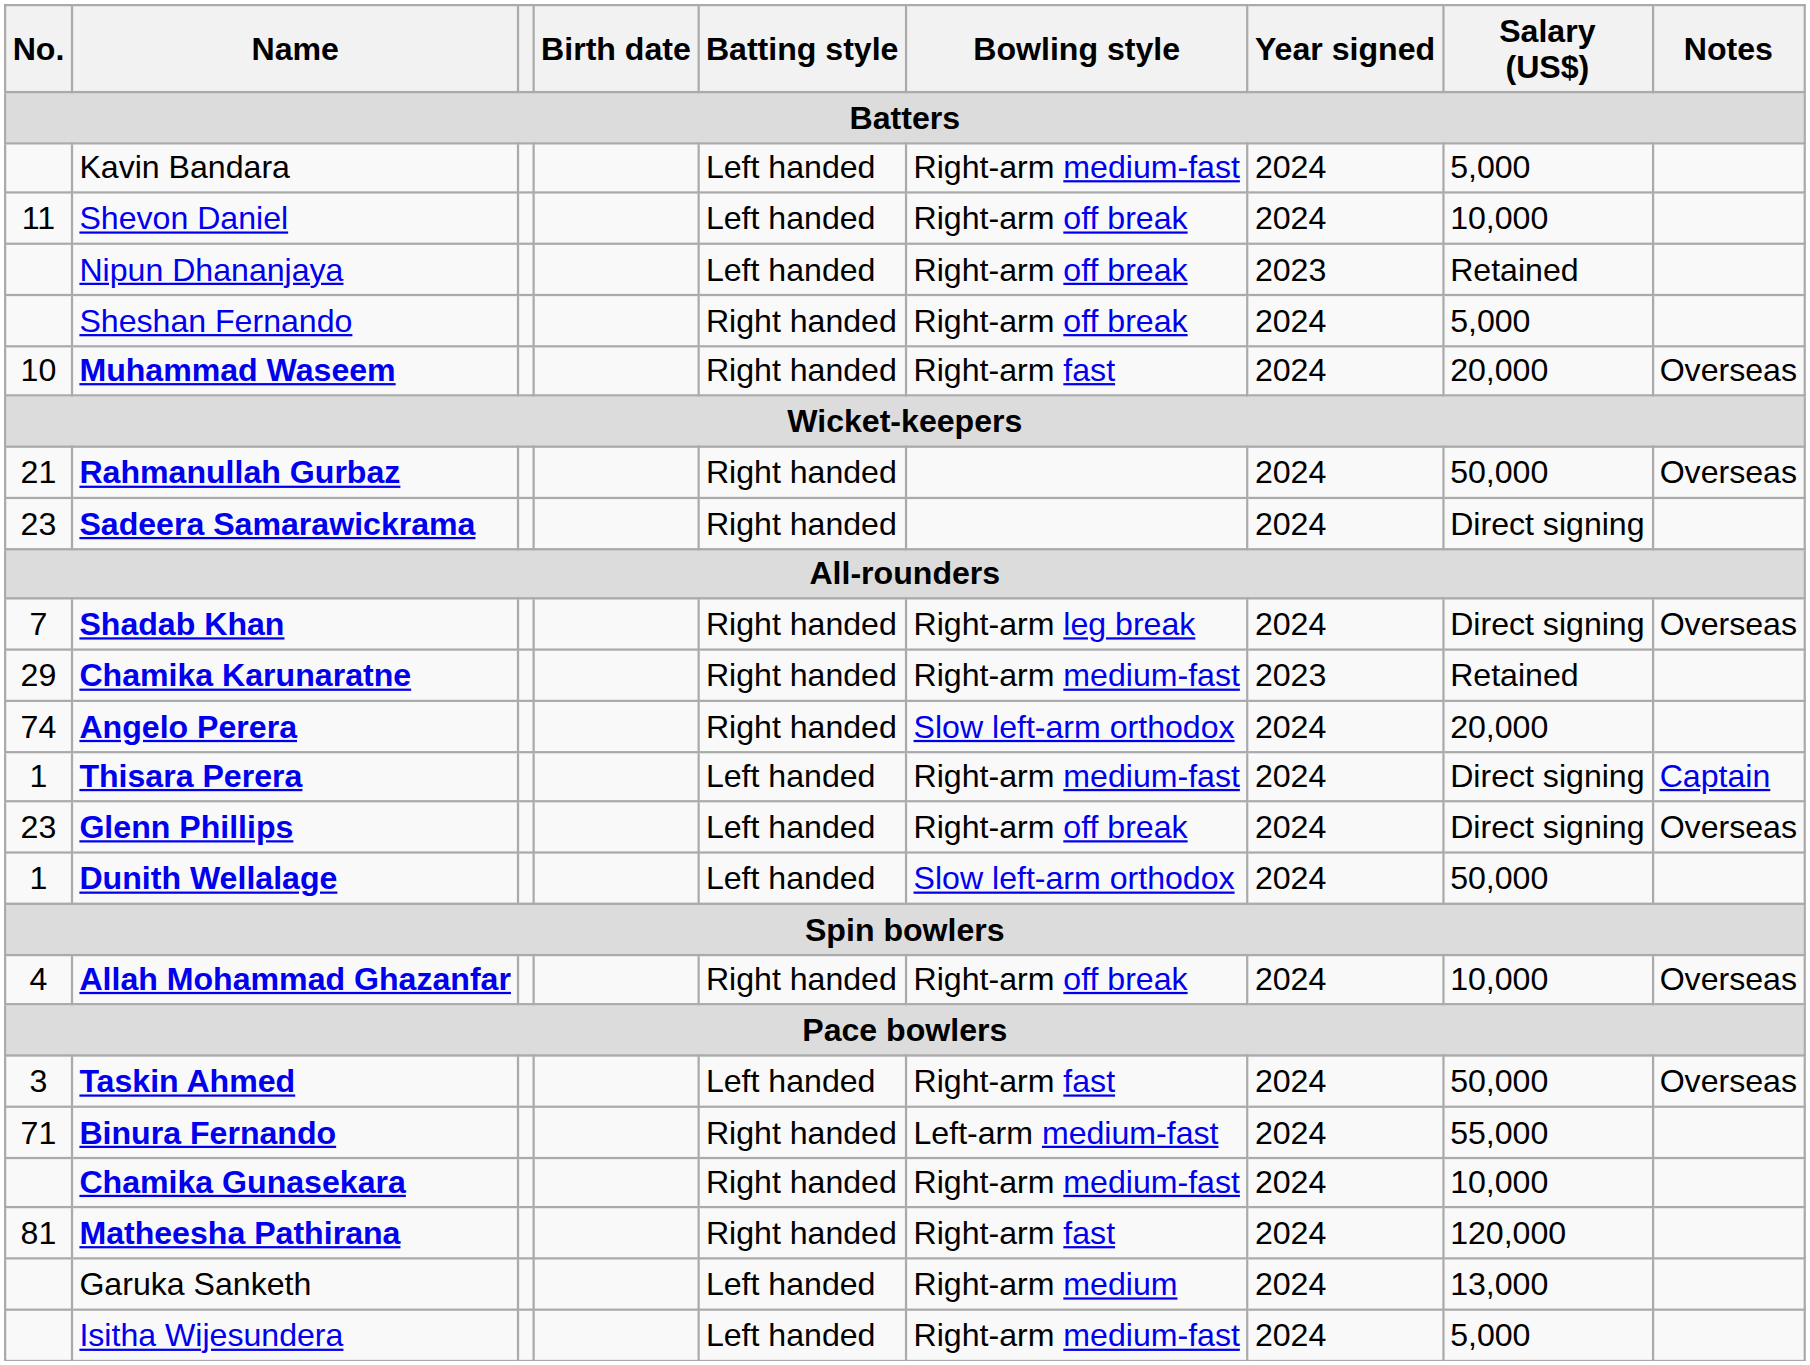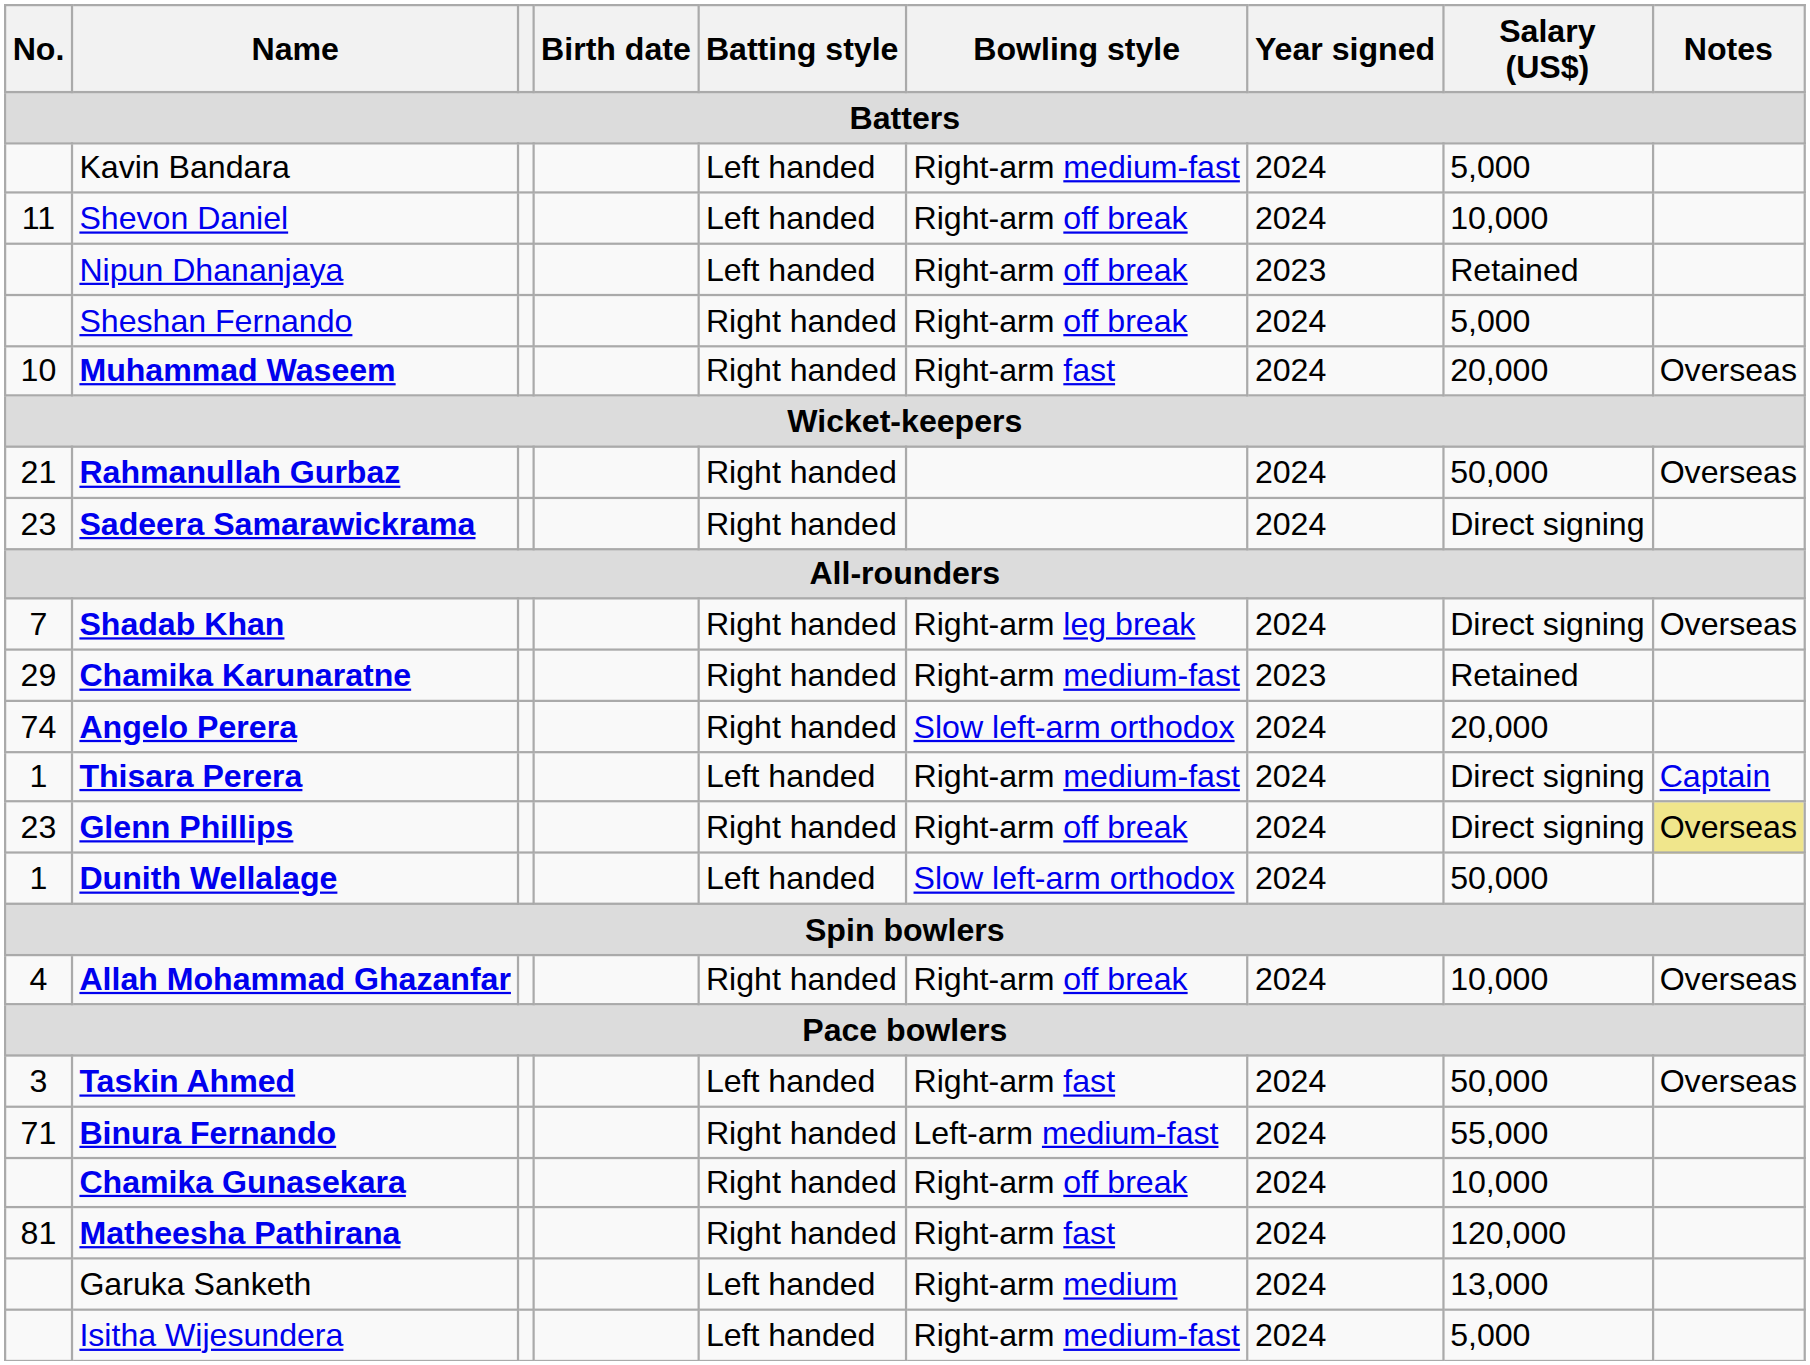(791, 828) Left handed -> (801, 828) Right handed
(1728, 828) no background -> (1728, 828) khaki background
(1077, 1183) Right-arm medium-fast -> (1051, 1183) Right-arm off break
